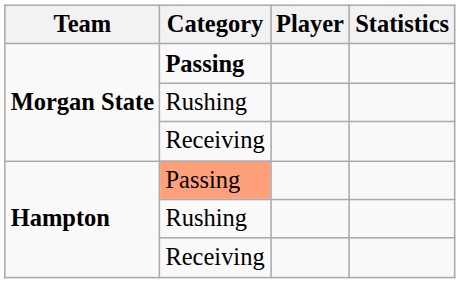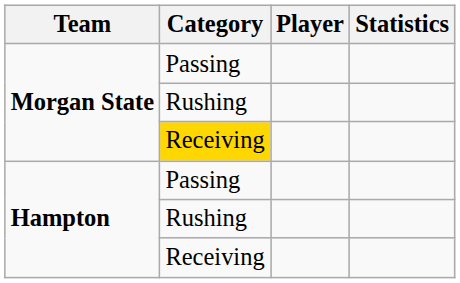(205, 63) bold -> (203, 63) normal
(215, 140) no background -> (215, 140) gold background
(203, 179) lightsalmon background -> (203, 179) no background
